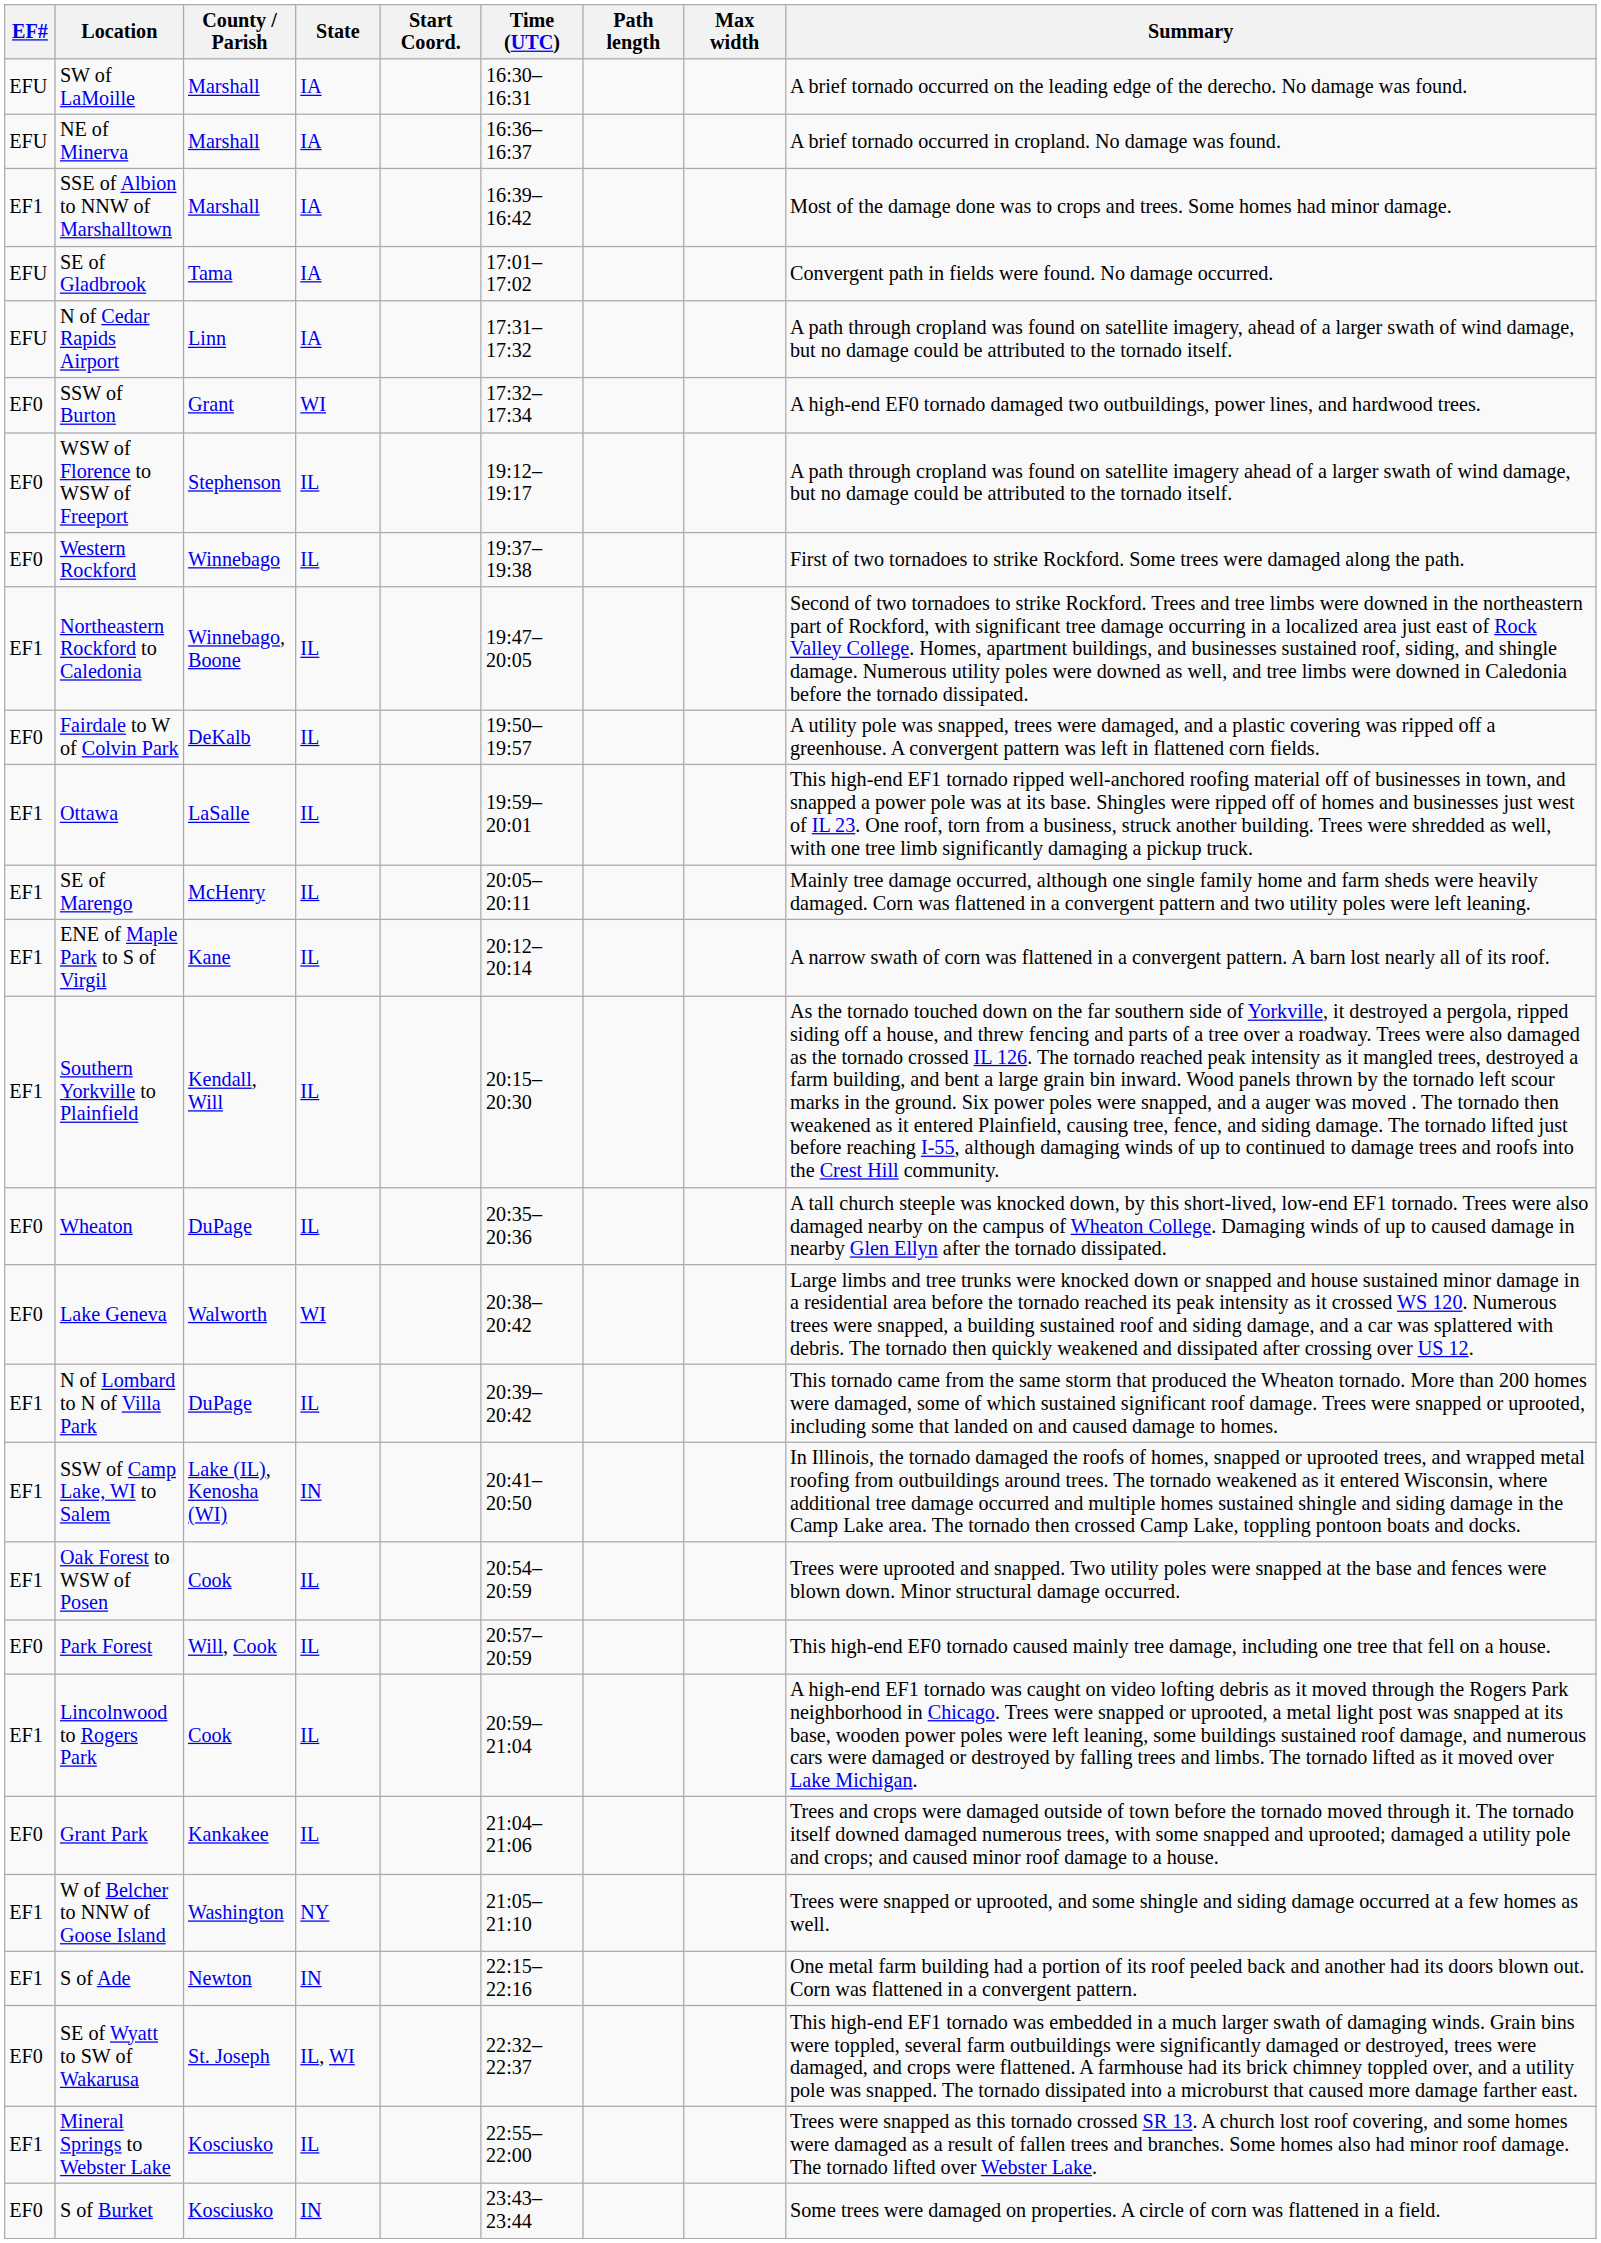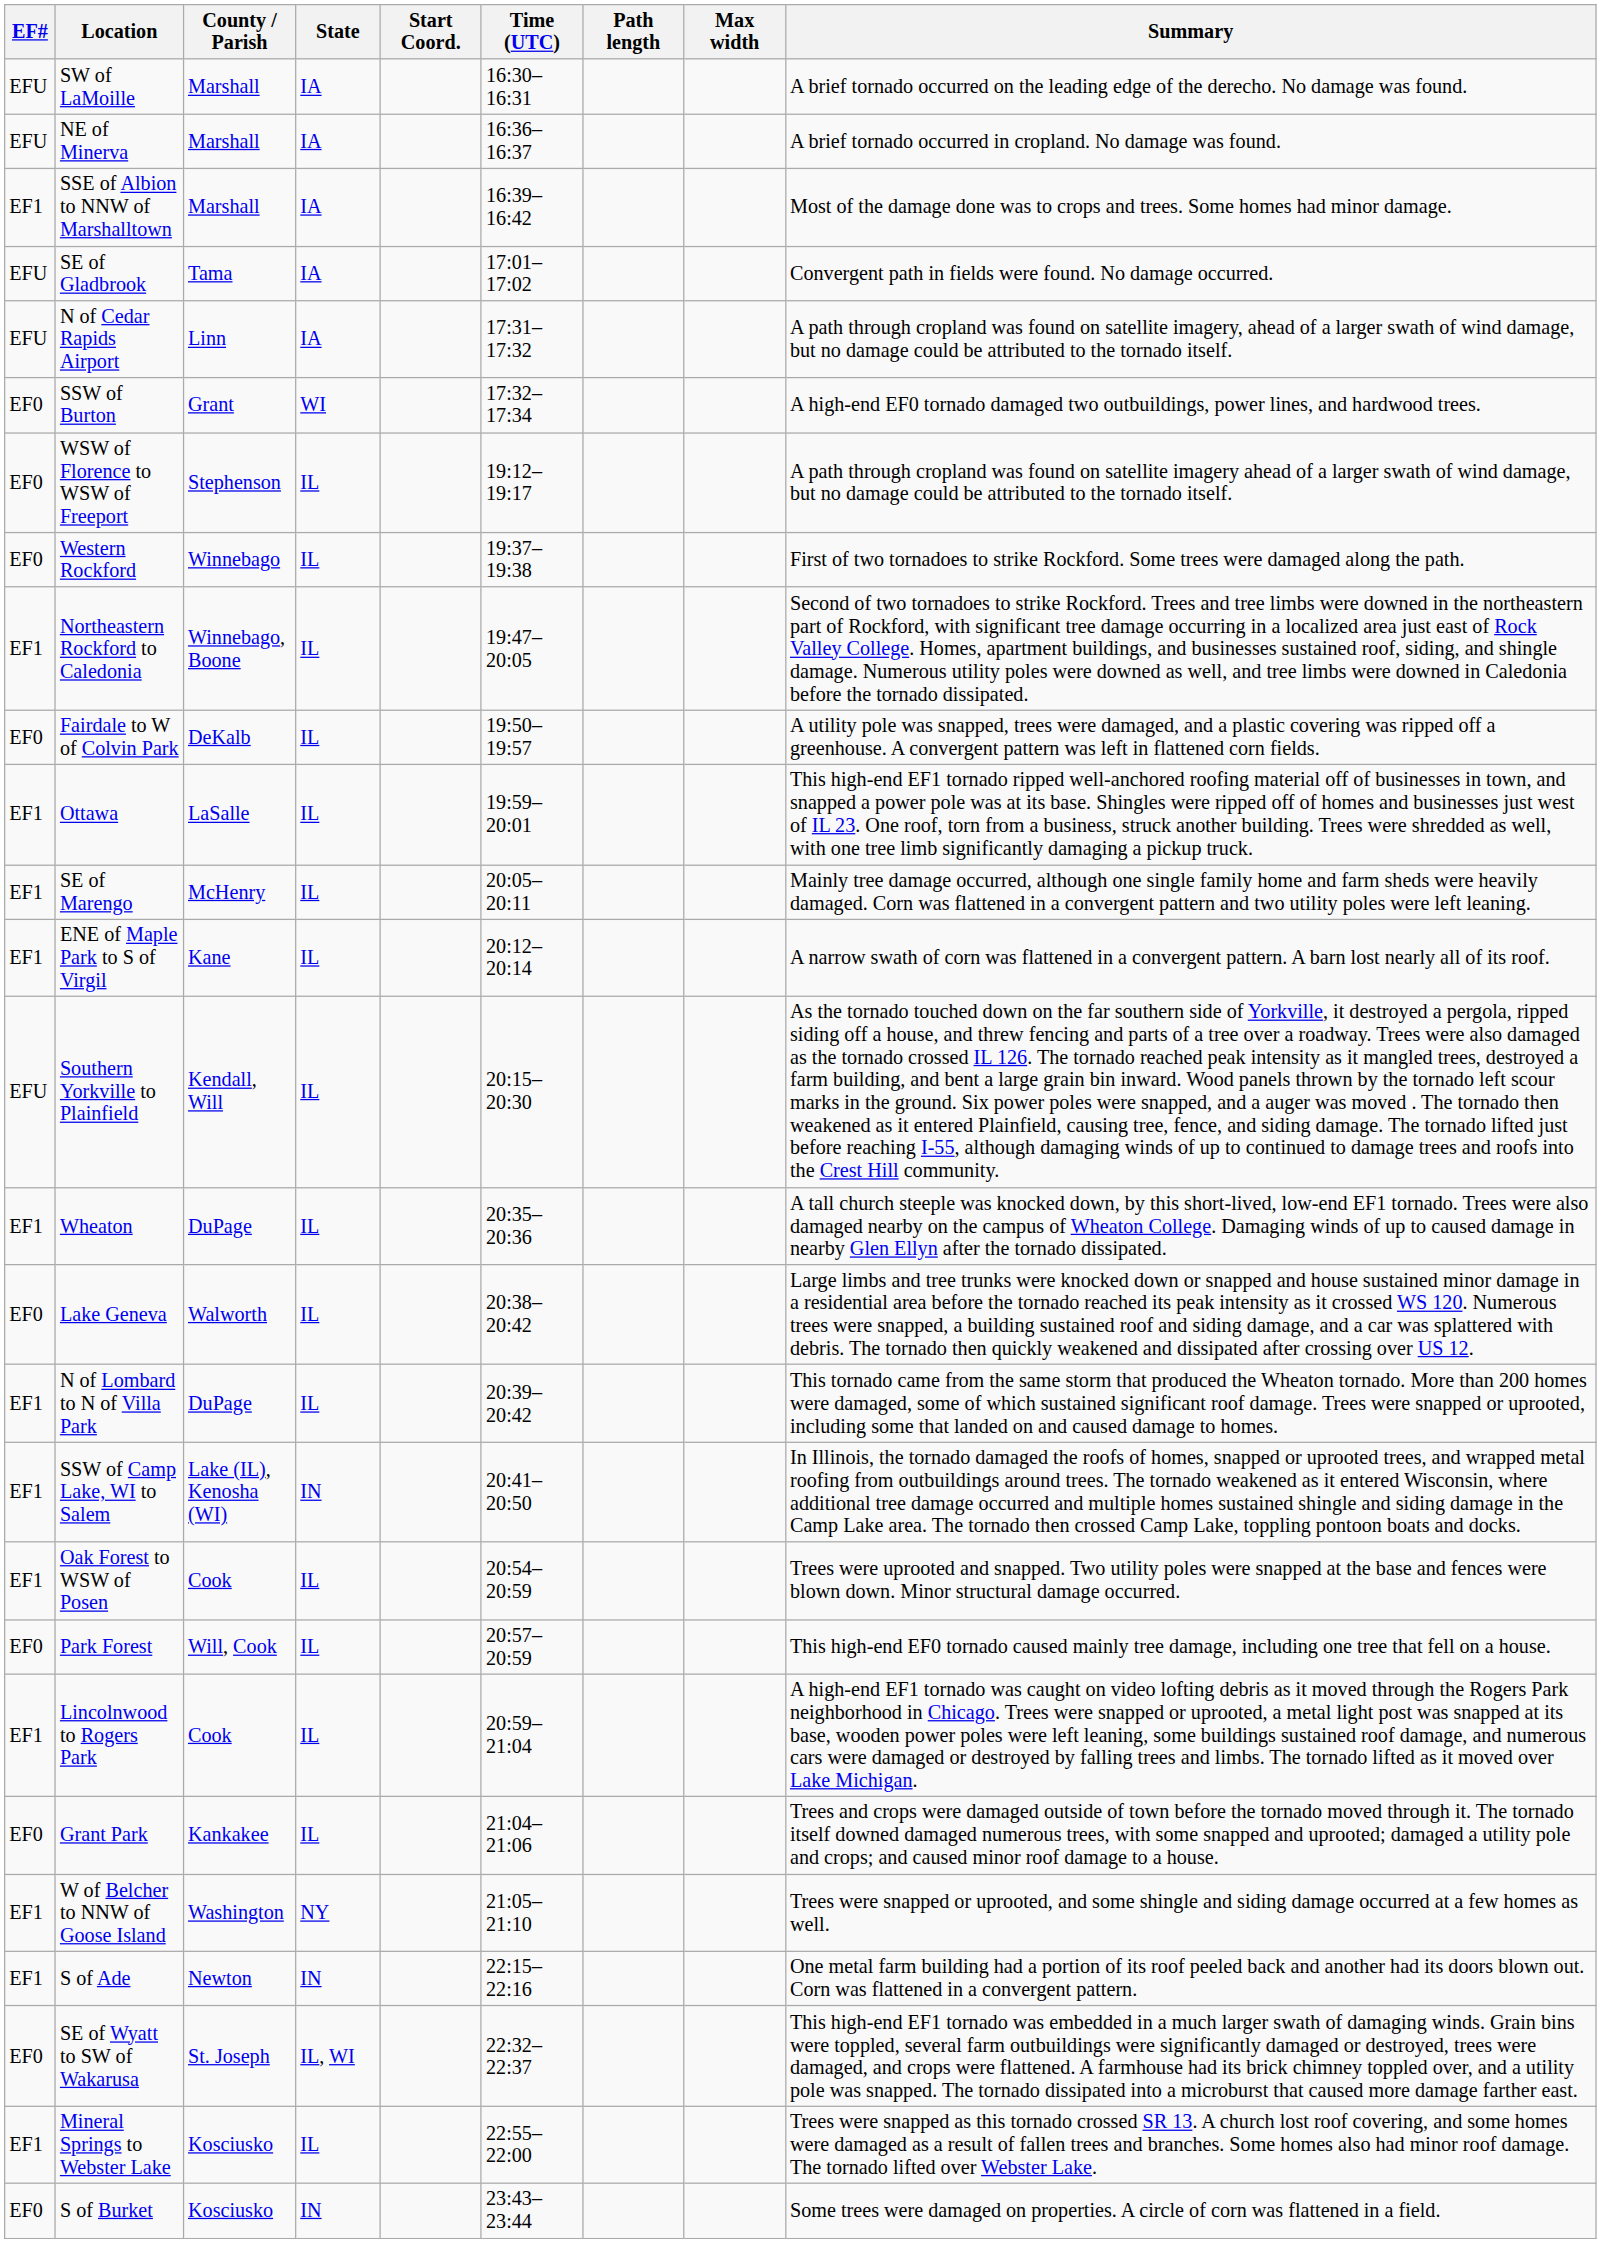(26, 1091) EF1 -> (28, 1091) EFU
(26, 1225) EF0 -> (26, 1225) EF1
(313, 1314) WI -> (310, 1314) IL
